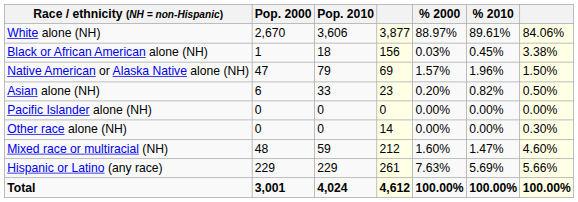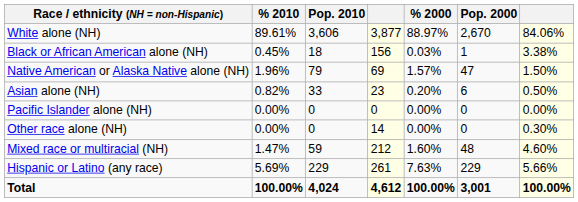columns swapped: (283, 14) <-> (493, 14)
